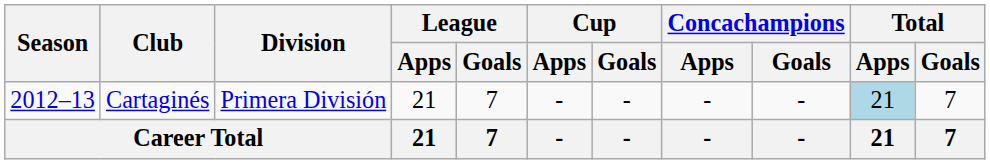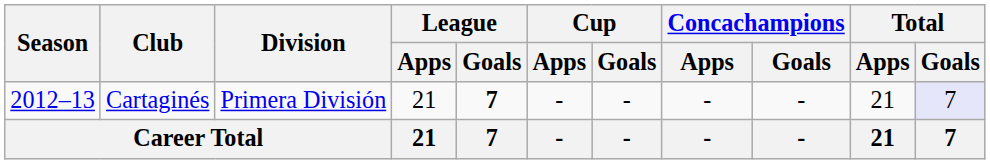(492, 100) normal -> (492, 100) bold
(883, 100) lightblue background -> (883, 100) no background
(950, 100) no background -> (950, 100) lavender background
